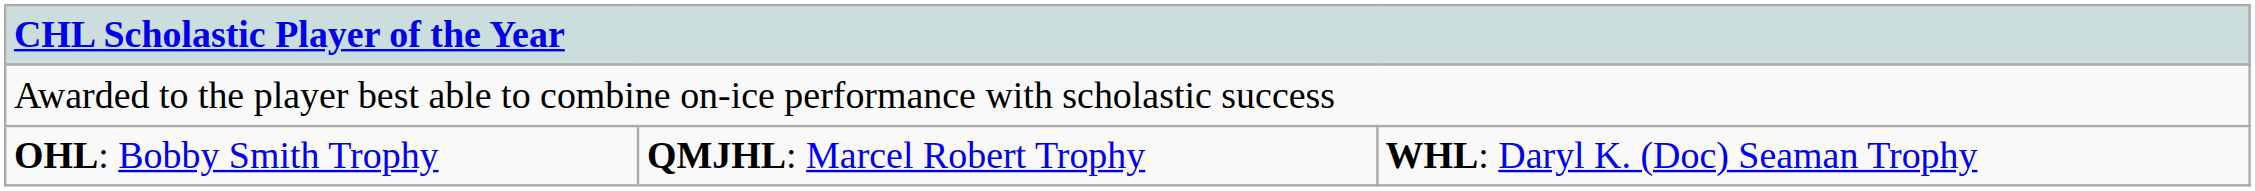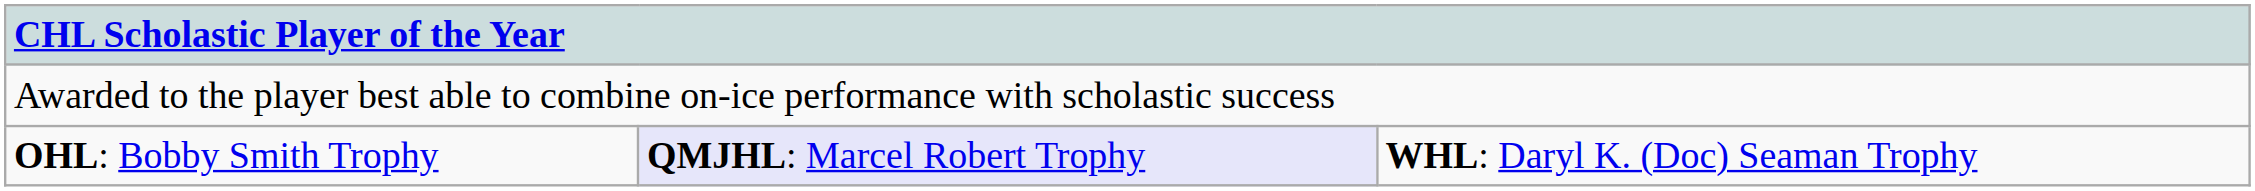(896, 154) no background -> (896, 154) lavender background
